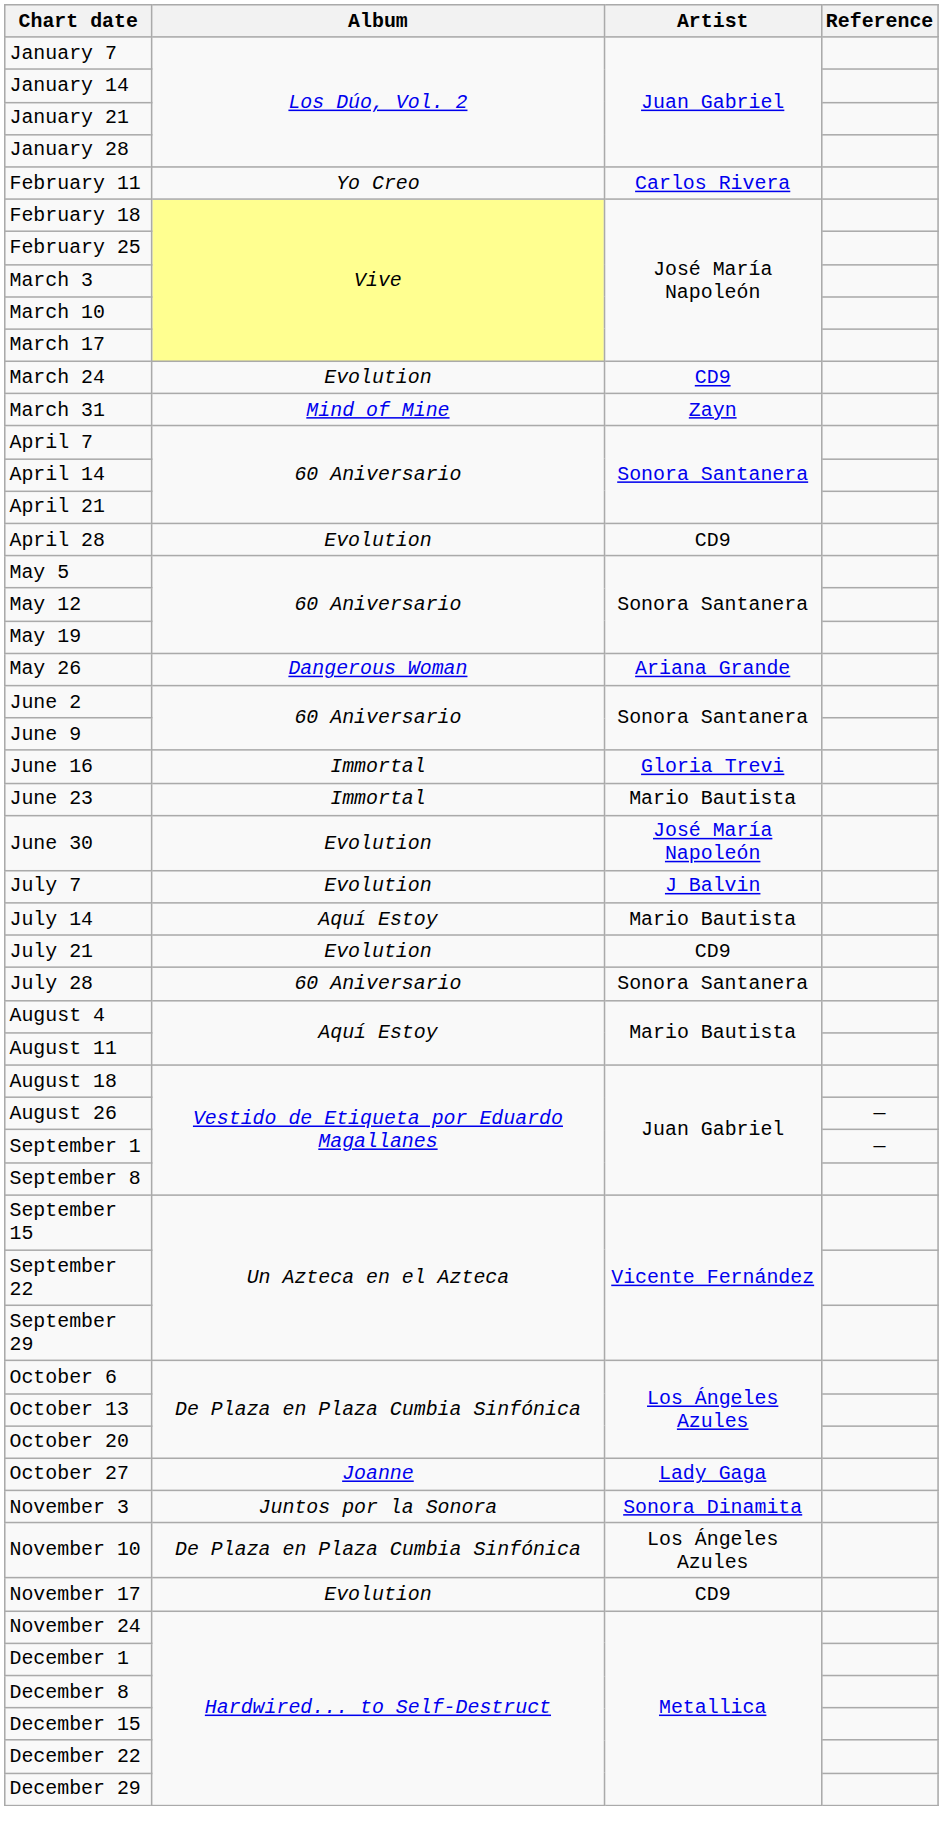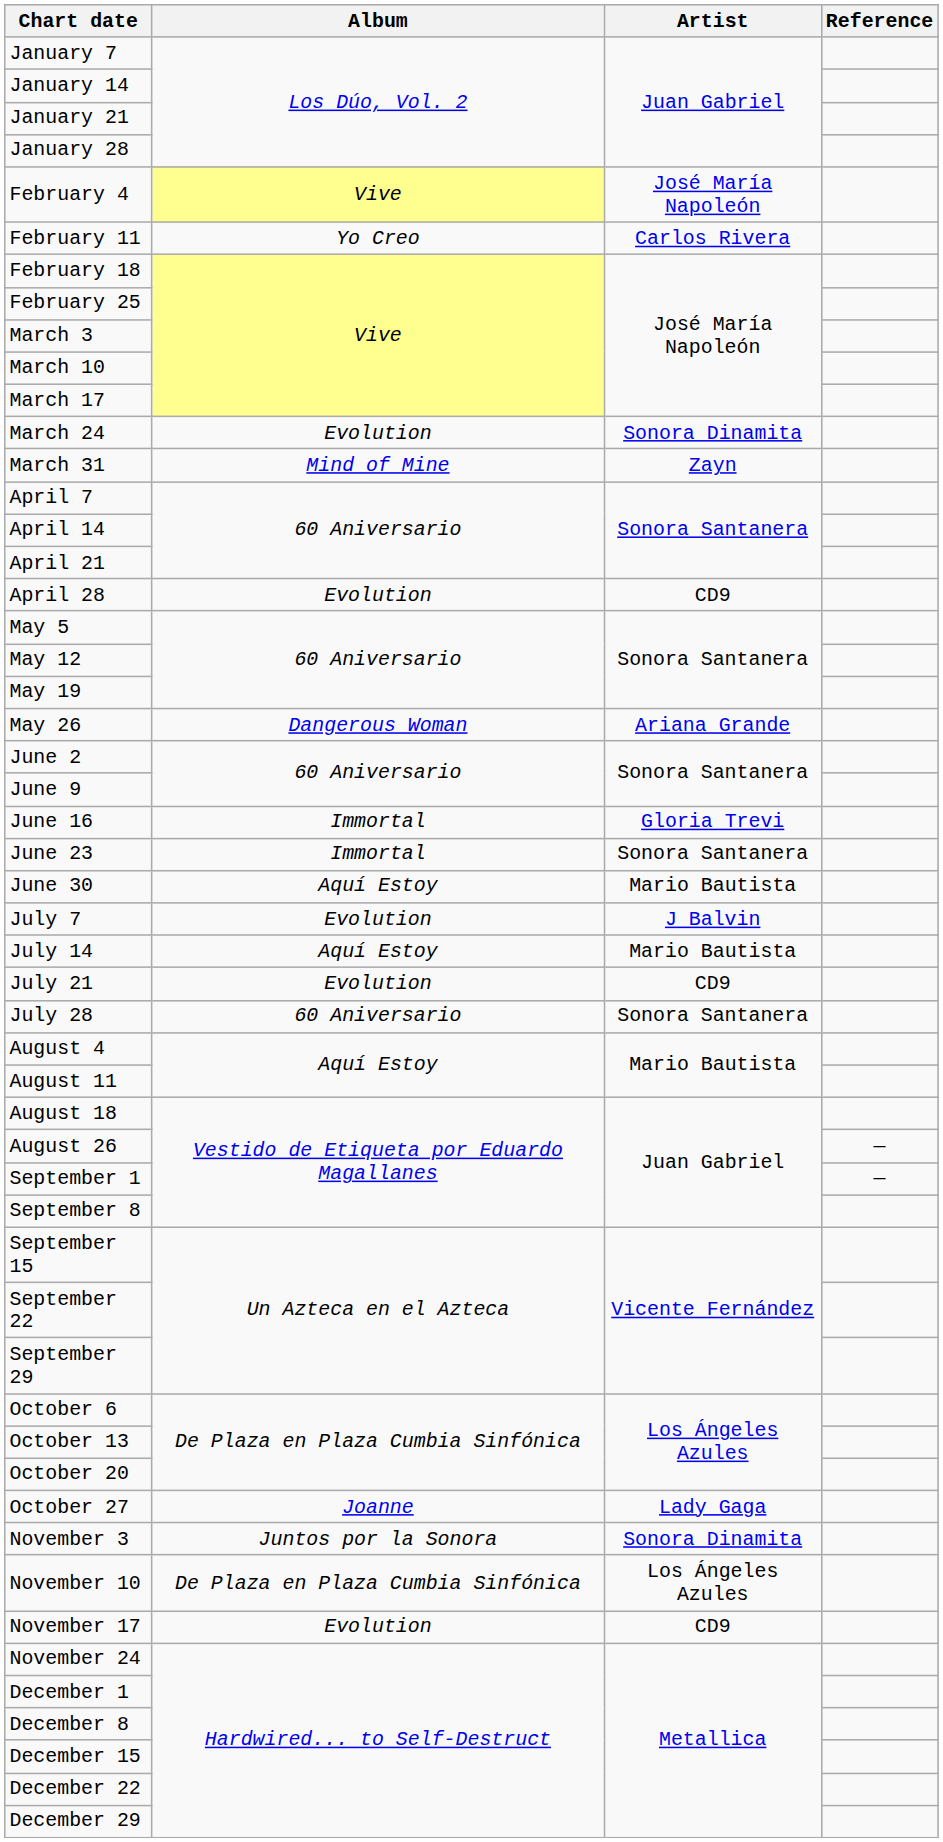+ row: (69, 195)
(713, 378) CD9 -> (713, 433) Sonora Dinamita
(713, 799) Mario Bautista -> (713, 854) Sonora Santanera
(378, 843) Evolution -> (378, 887) Aquí Estoy
(713, 843) José María Napoleón -> (713, 887) Mario Bautista
